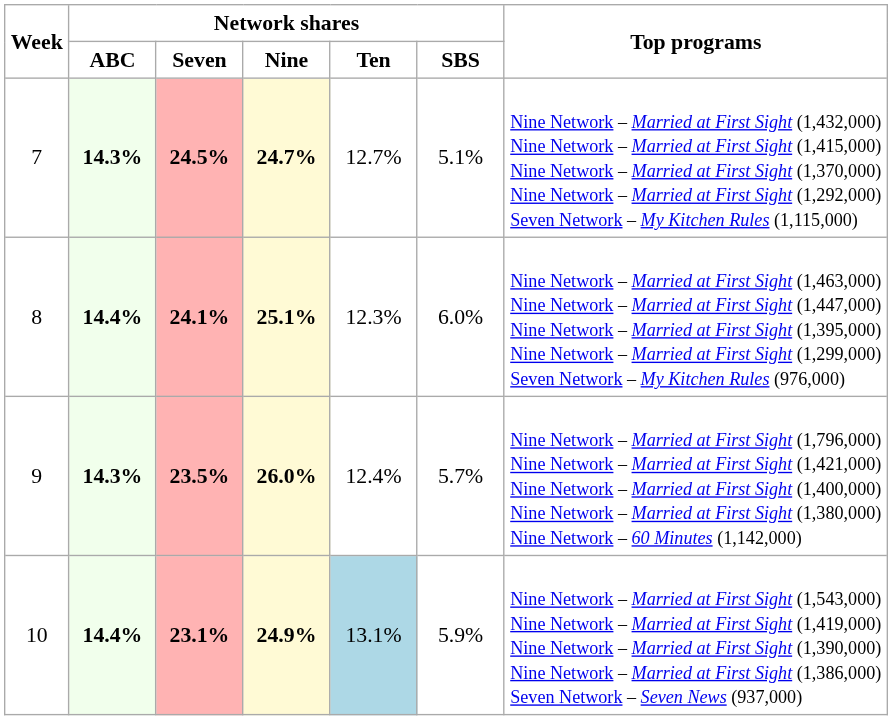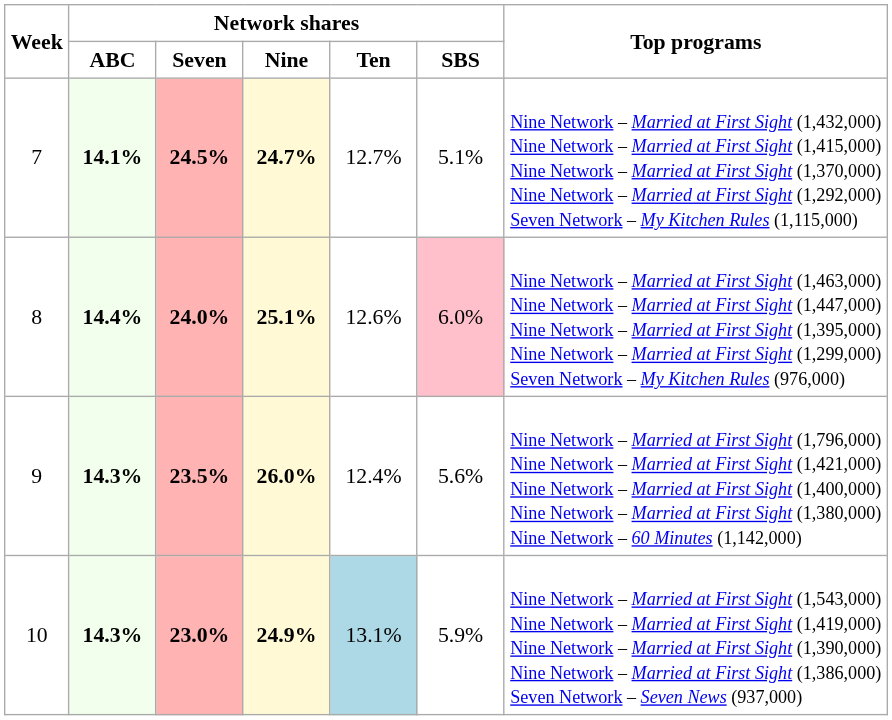(112, 157) 14.3% -> (112, 157) 14.1%
(199, 316) 24.1% -> (199, 316) 24.0%
(374, 316) 12.3% -> (374, 316) 12.6%
(461, 316) no background -> (461, 316) pink background
(461, 475) 5.7% -> (461, 475) 5.6%
(112, 634) 14.4% -> (112, 634) 14.3%
(199, 634) 23.1% -> (199, 634) 23.0%
